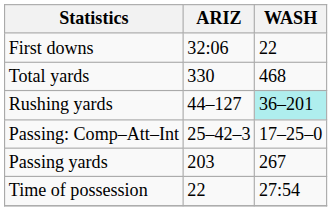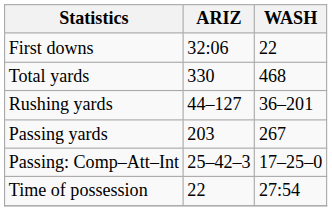(286, 104) paleturquoise background -> (286, 104) no background
rows swapped: (58, 162) <-> (94, 133)
